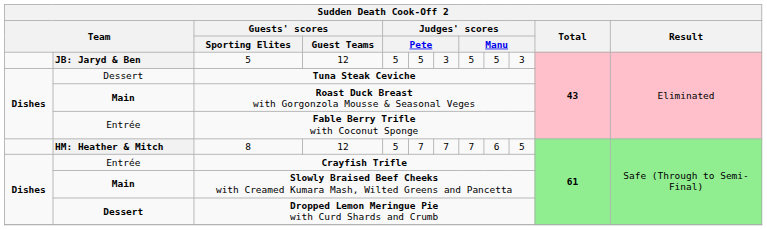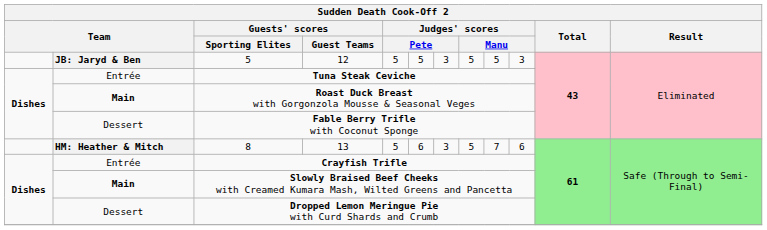(123, 76) Dessert -> (123, 76) Entrée
(123, 125) Entrée -> (123, 125) Dessert
(343, 146) 12 -> (343, 146) 13
(421, 146) 7 -> (421, 146) 6
(446, 146) 7 -> (446, 146) 3
(471, 146) 7 -> (471, 146) 5
(497, 146) 6 -> (497, 146) 7
(522, 146) 5 -> (522, 146) 6
(123, 211) bold -> (123, 211) normal
